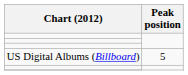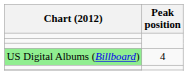(73, 56) no background -> (73, 56) lightgreen background
(163, 56) 5 -> (163, 56) 4
